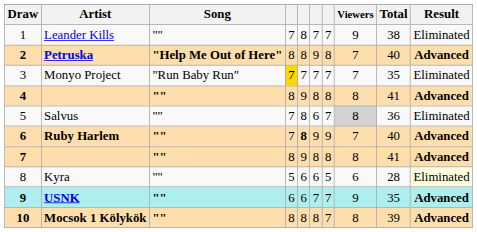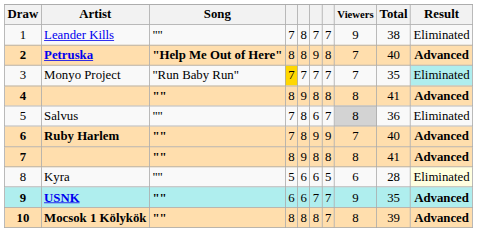(442, 75) no background -> (442, 75) paleturquoise background
(304, 136) bold -> (304, 136) normal
